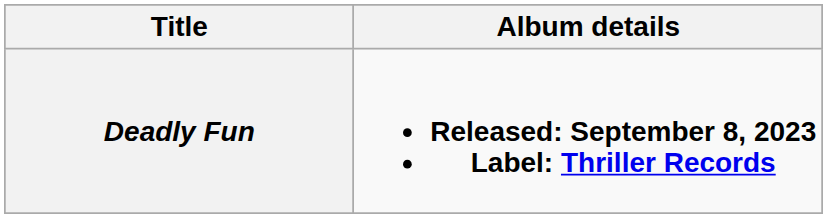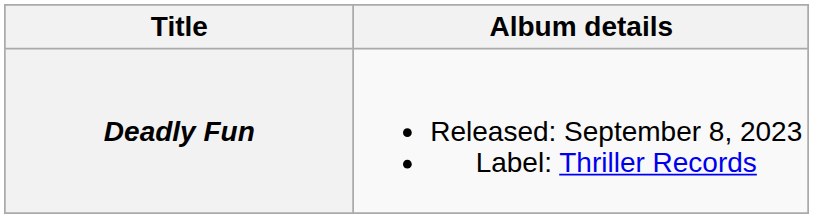(588, 147) bold -> (581, 147) normal
